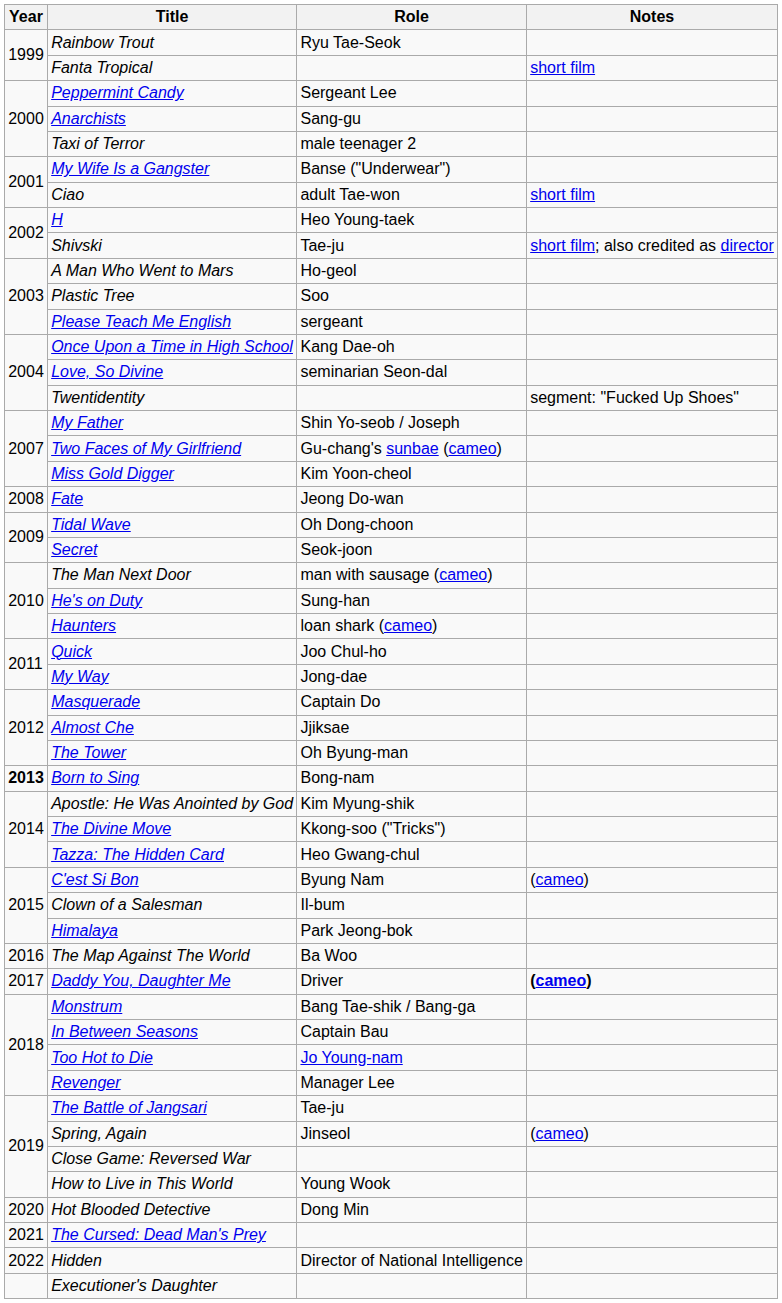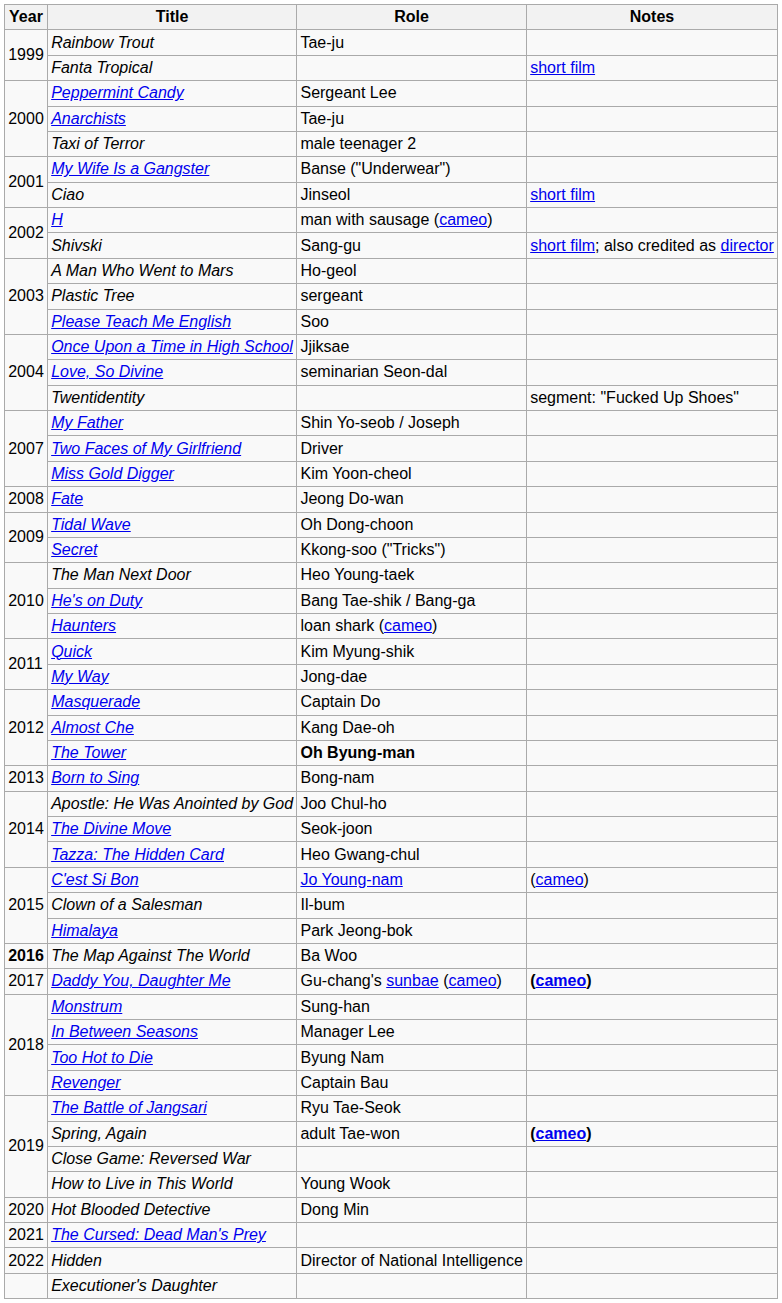(351, 42) Ryu Tae-Seok -> (322, 42) Tae-ju
(331, 118) Sang-gu -> (322, 118) Tae-ju
(350, 194) adult Tae-won -> (325, 194) Jinseol
(357, 220) Heo Young-taek -> (396, 220) man with sausage (cameo)
(322, 245) Tae-ju -> (331, 245) Sang-gu
(315, 296) Soo -> (332, 296) sergeant
(332, 321) sergeant -> (315, 321) Soo
(348, 347) Kang Dae-oh -> (325, 347) Jjiksae
(401, 448) Gu-chang's sunbae (cameo) -> (322, 448) Driver
(336, 550) Seok-joon -> (373, 550) Kkong-soo ("Tricks")
(396, 575) man with sausage (cameo) -> (357, 575) Heo Young-taek
(335, 600) Sung-han -> (388, 600) Bang Tae-shik / Bang-ga
(344, 651) Joo Chul-ho -> (357, 651) Kim Myung-shik
(325, 727) Jjiksae -> (348, 727) Kang Dae-oh
(354, 753) normal -> (358, 753) bold
(26, 778) bold -> (26, 778) normal
(357, 803) Kim Myung-shik -> (344, 803) Joo Chul-ho
(373, 829) Kkong-soo ("Tricks") -> (336, 829) Seok-joon
(342, 879) Byung Nam -> (352, 879) Jo Young-nam
(26, 956) normal -> (26, 956) bold
(322, 981) Driver -> (401, 981) Gu-chang's sunbae (cameo)
(388, 1006) Bang Tae-shik / Bang-ga -> (335, 1006) Sung-han
(344, 1032) Captain Bau -> (348, 1032) Manager Lee
(352, 1057) Jo Young-nam -> (342, 1057) Byung Nam
(348, 1082) Manager Lee -> (344, 1082) Captain Bau
(322, 1108) Tae-ju -> (351, 1108) Ryu Tae-Seok
(325, 1133) Jinseol -> (350, 1133) adult Tae-won
(560, 1133) normal -> (561, 1133) bold
